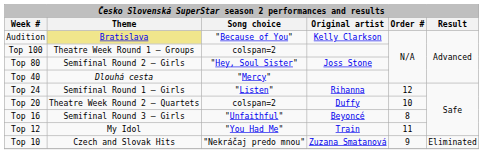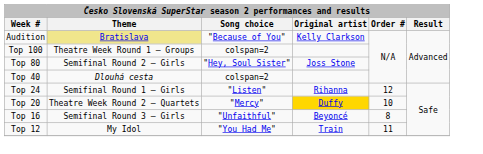(254, 77) "Mercy" -> (247, 77) colspan=2
(254, 103) colspan=2 -> (247, 103) "Mercy"
(348, 103) no background -> (331, 103) gold background
- row: (26, 142)
